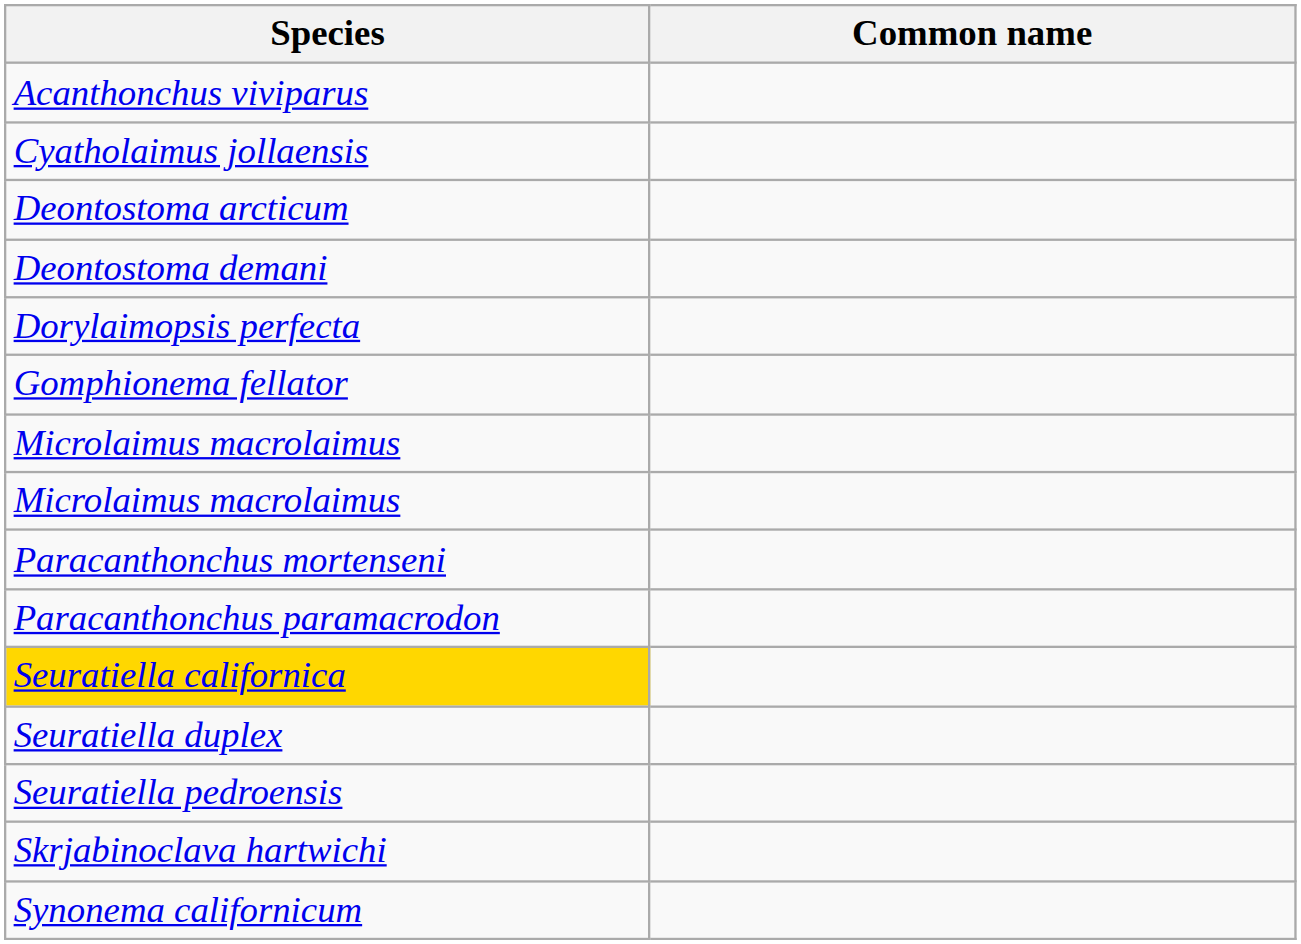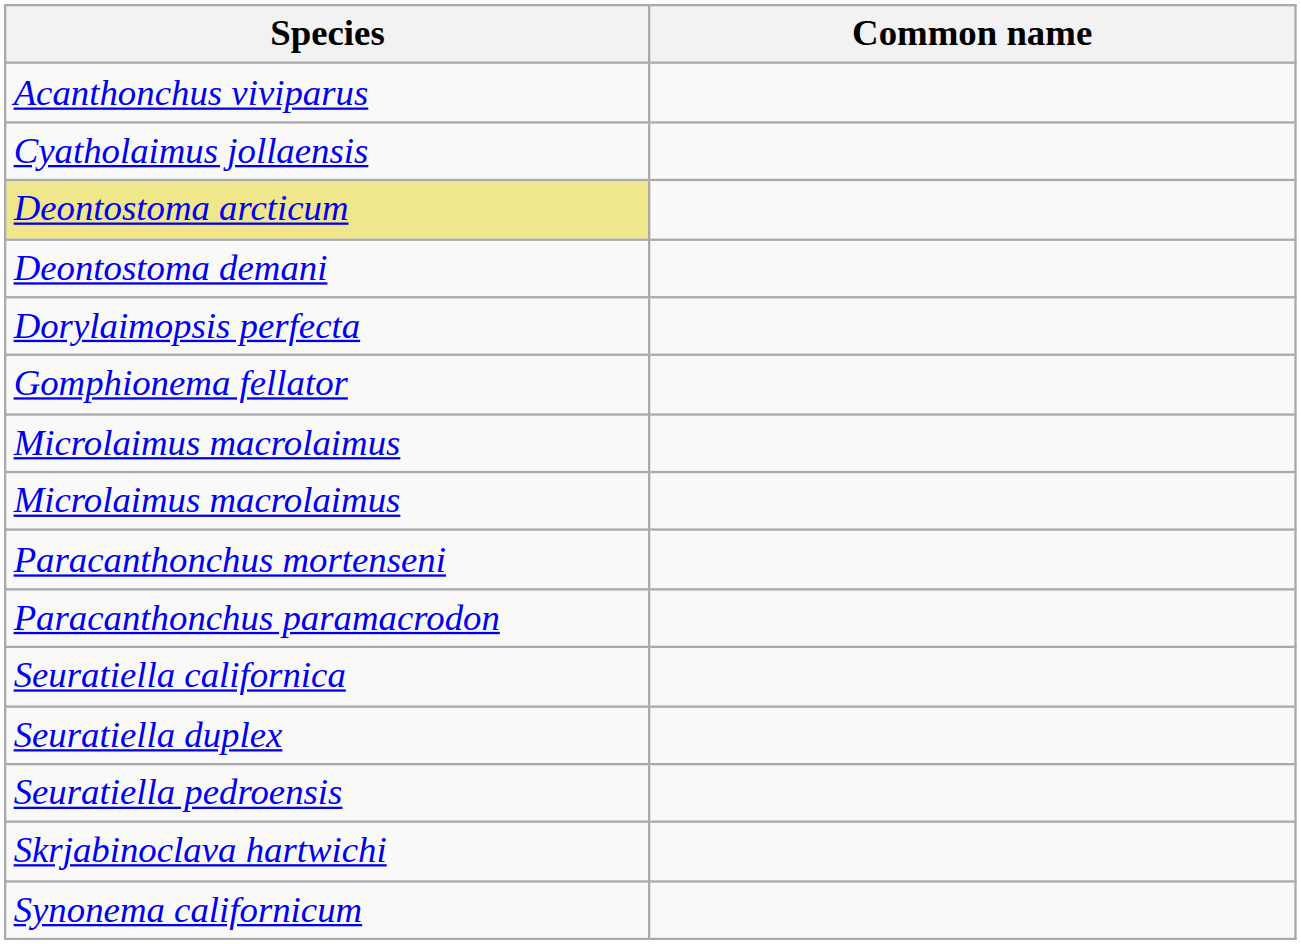(181, 208) no background -> (181, 208) khaki background
(180, 675) gold background -> (180, 675) no background
